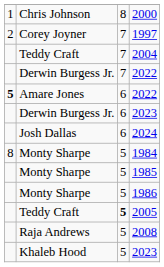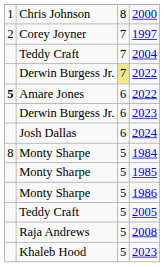(123, 73) no background -> (123, 73) khaki background
(123, 212) bold -> (123, 212) normal
